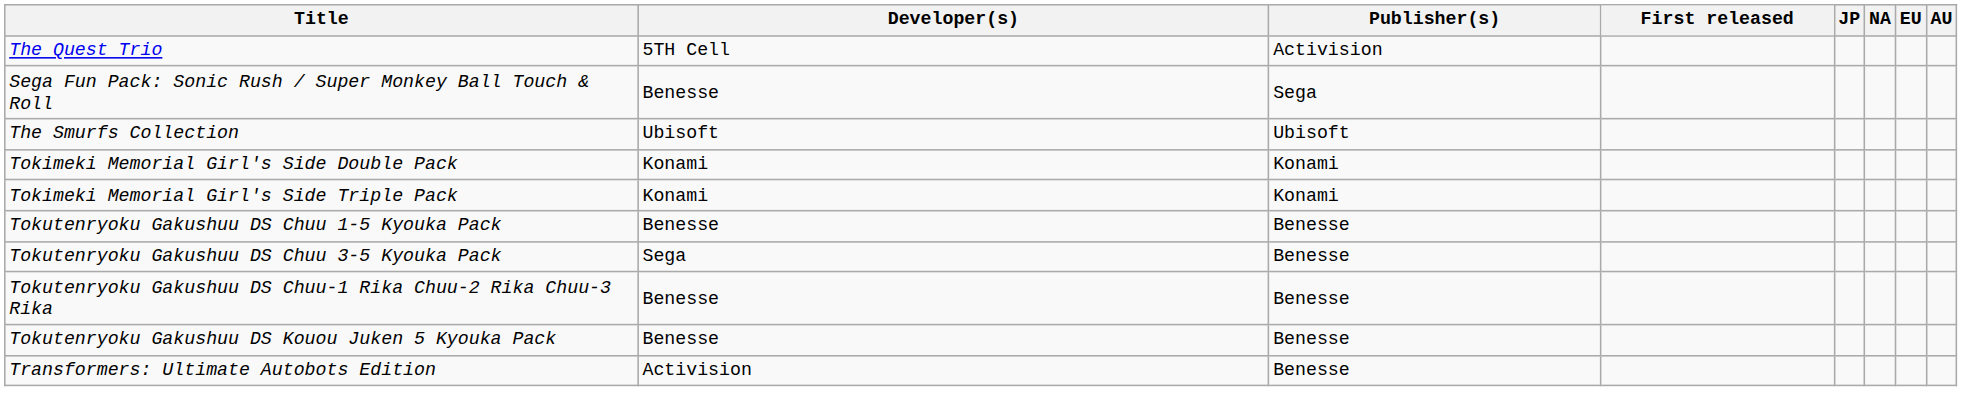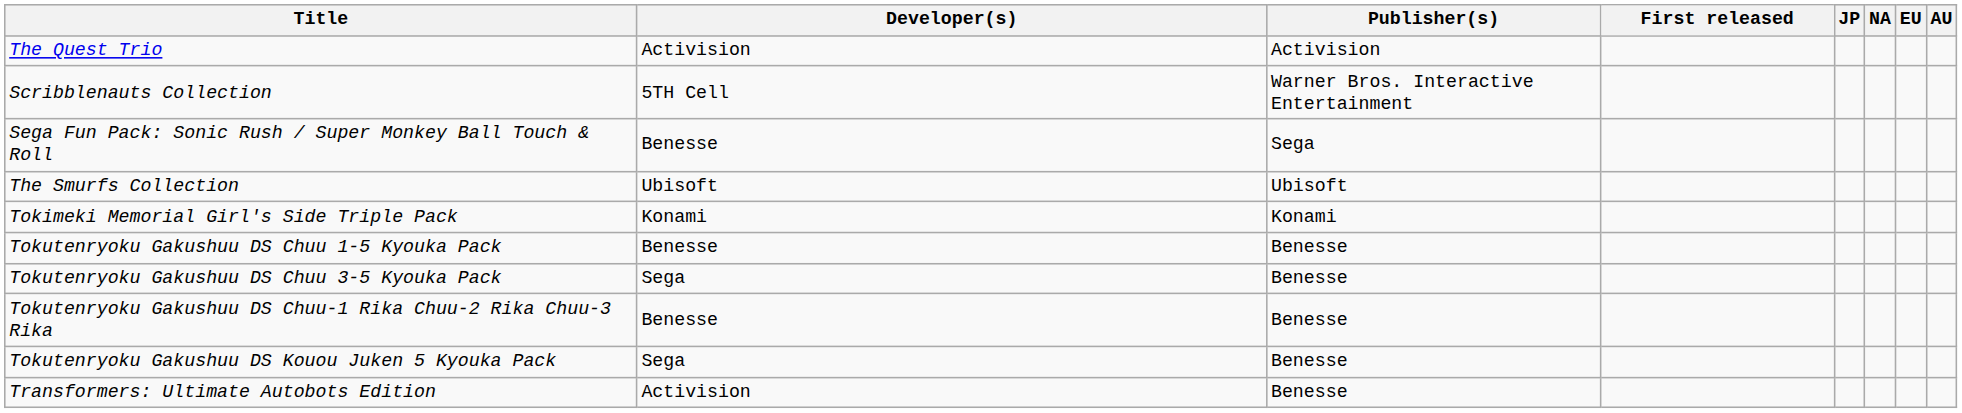(686, 50) 5TH Cell -> (696, 50) Activision
+ row: (140, 92)
- row: (233, 164)
(681, 339) Benesse -> (663, 361) Sega
